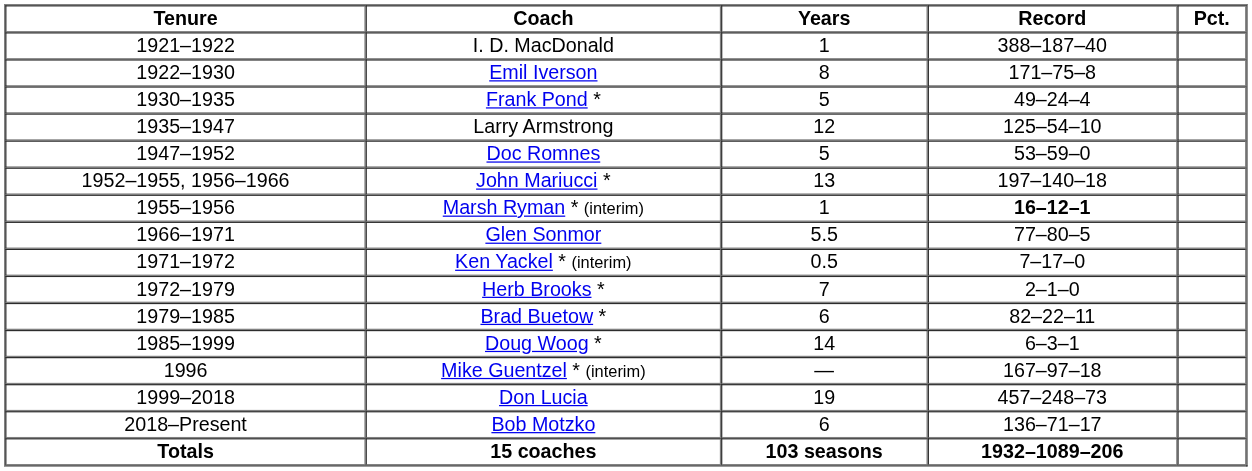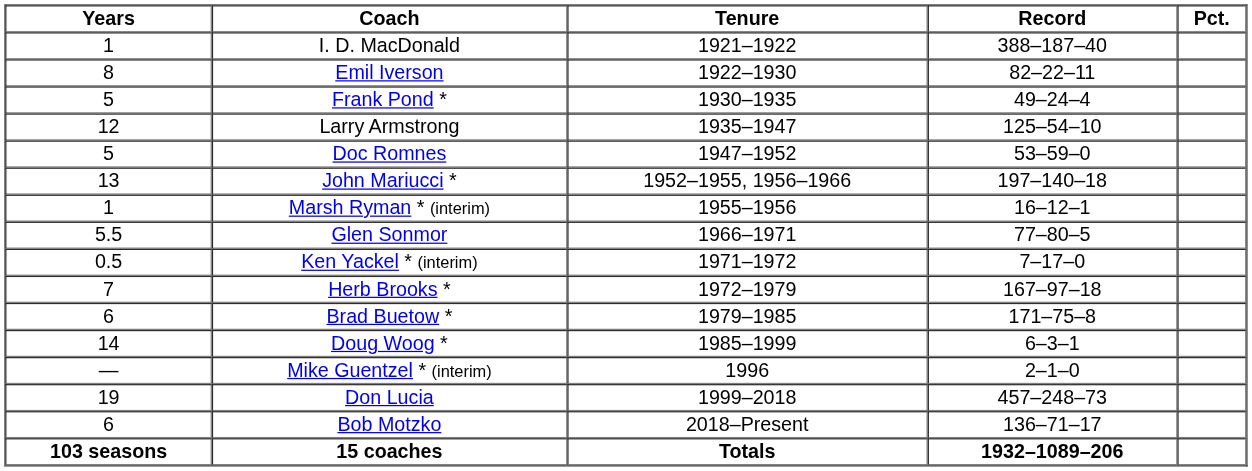columns swapped: (186, 18) <-> (824, 18)
(1052, 72) 171–75–8 -> (1052, 72) 82–22–11
(1052, 208) bold -> (1052, 208) normal
(1052, 289) 2–1–0 -> (1052, 289) 167–97–18
(1052, 316) 82–22–11 -> (1052, 316) 171–75–8
(1052, 370) 167–97–18 -> (1052, 370) 2–1–0
